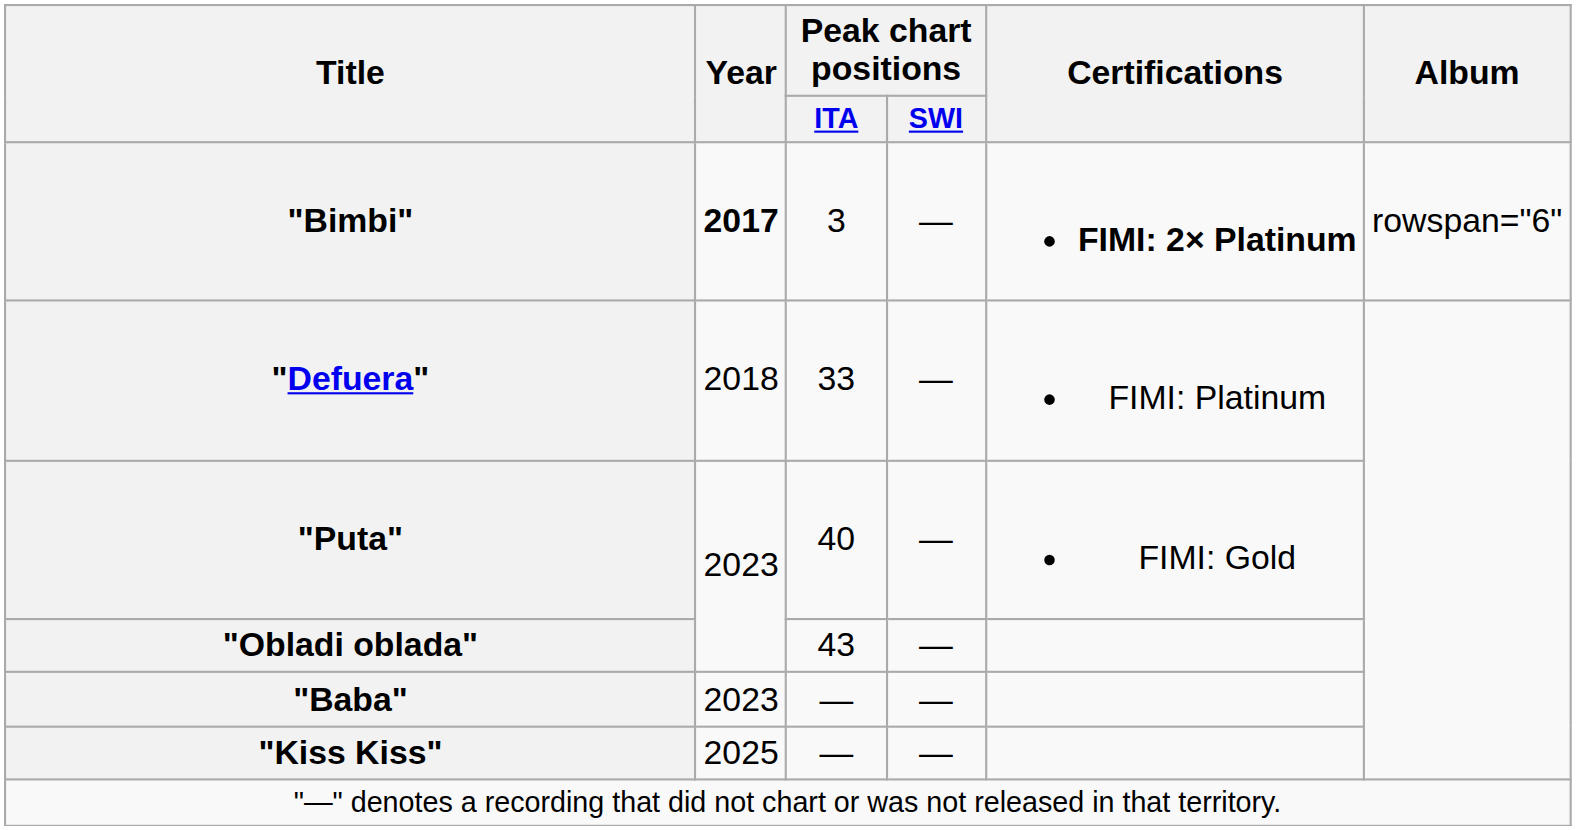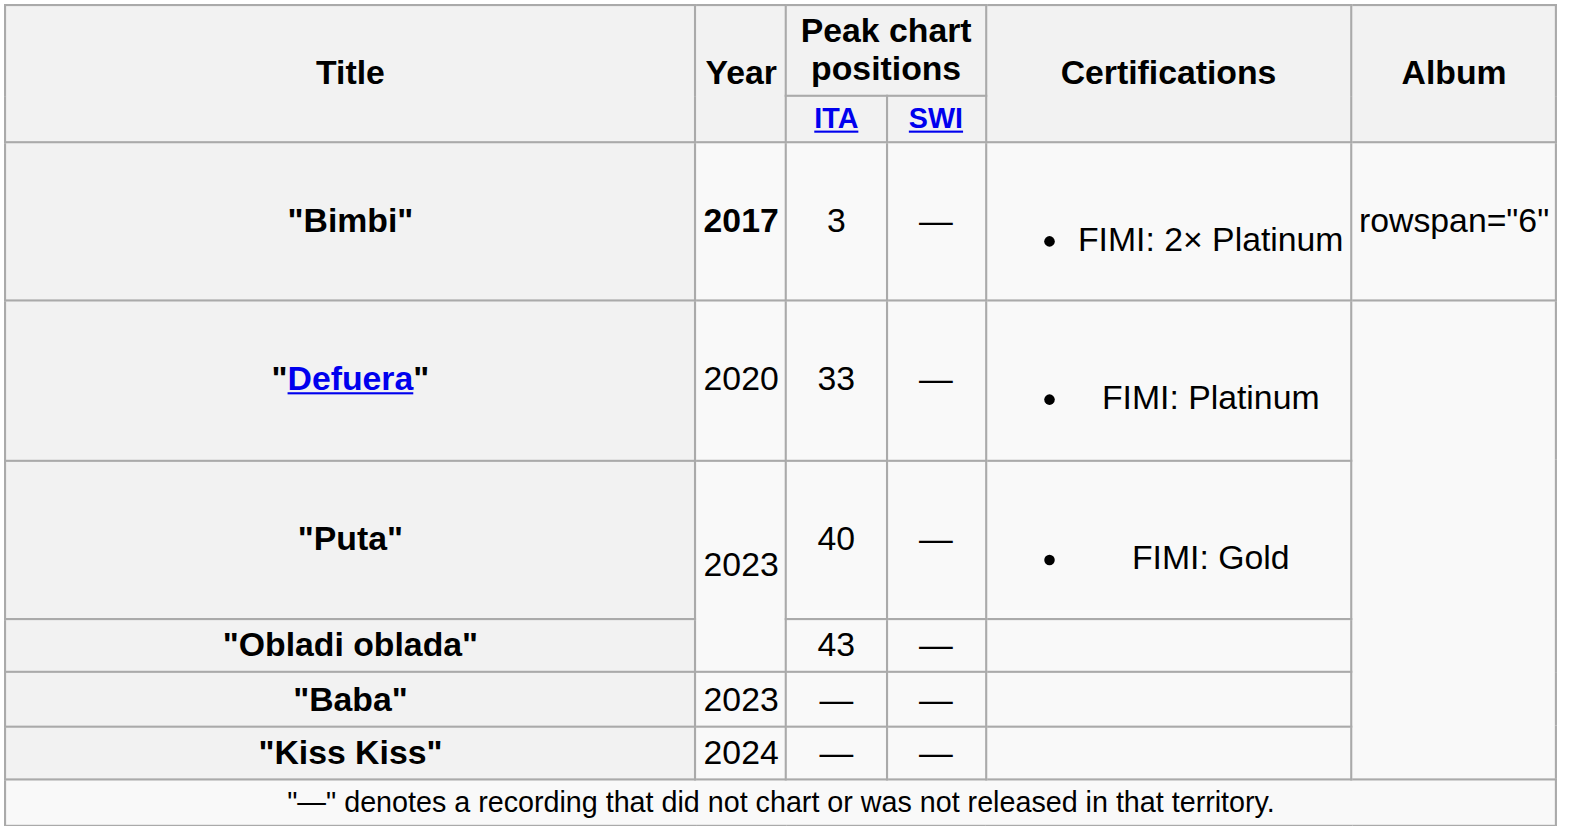(1175, 240) bold -> (1169, 240) normal
(741, 379) 2018 -> (741, 379) 2020
(741, 752) 2025 -> (741, 752) 2024
